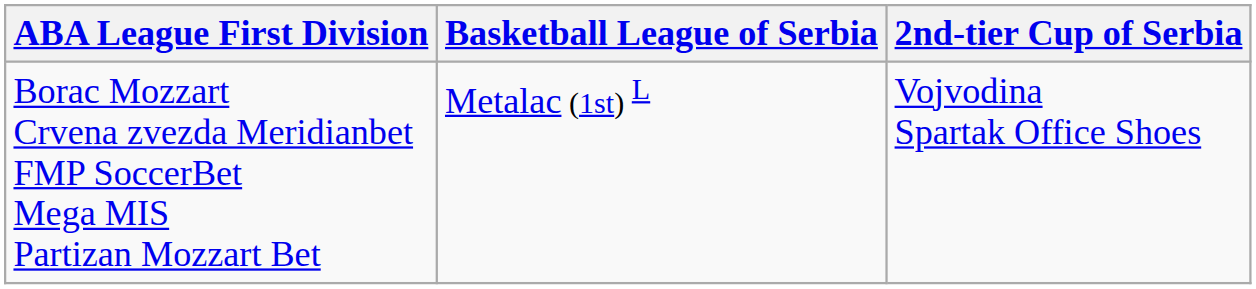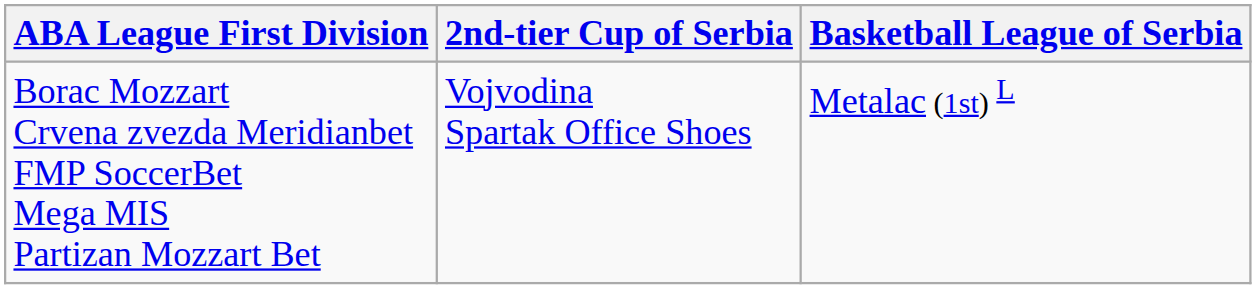columns swapped: (661, 33) <-> (1069, 33)
